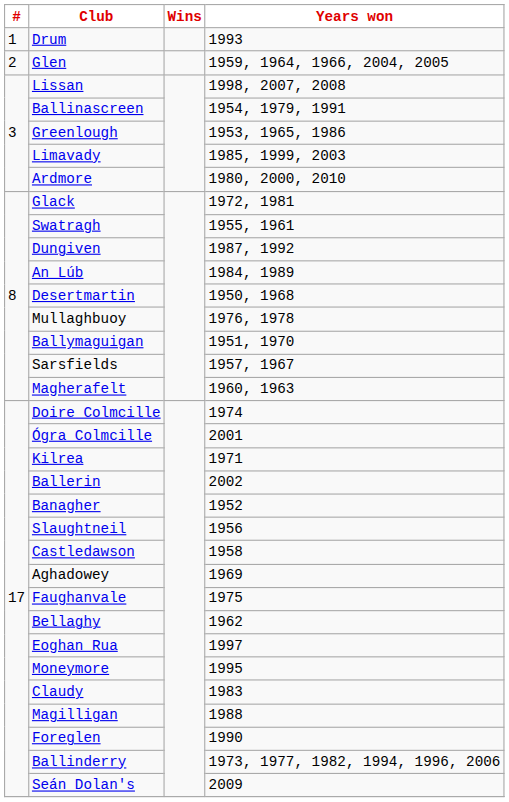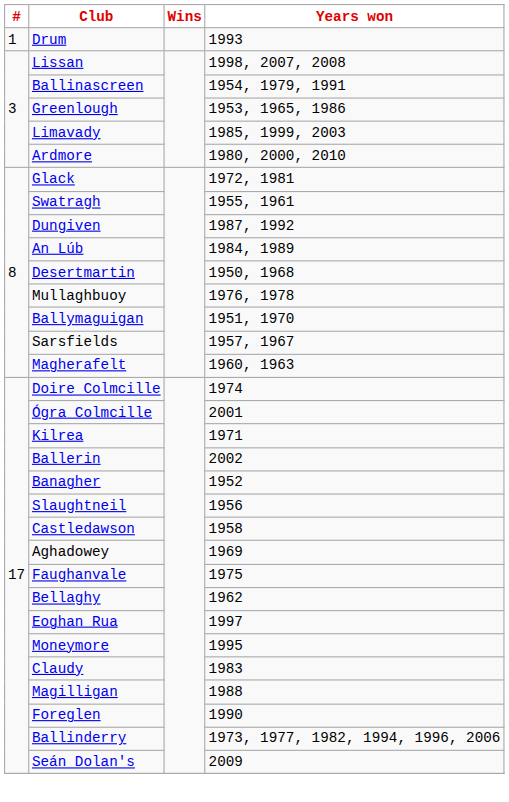- row: (49, 63)
